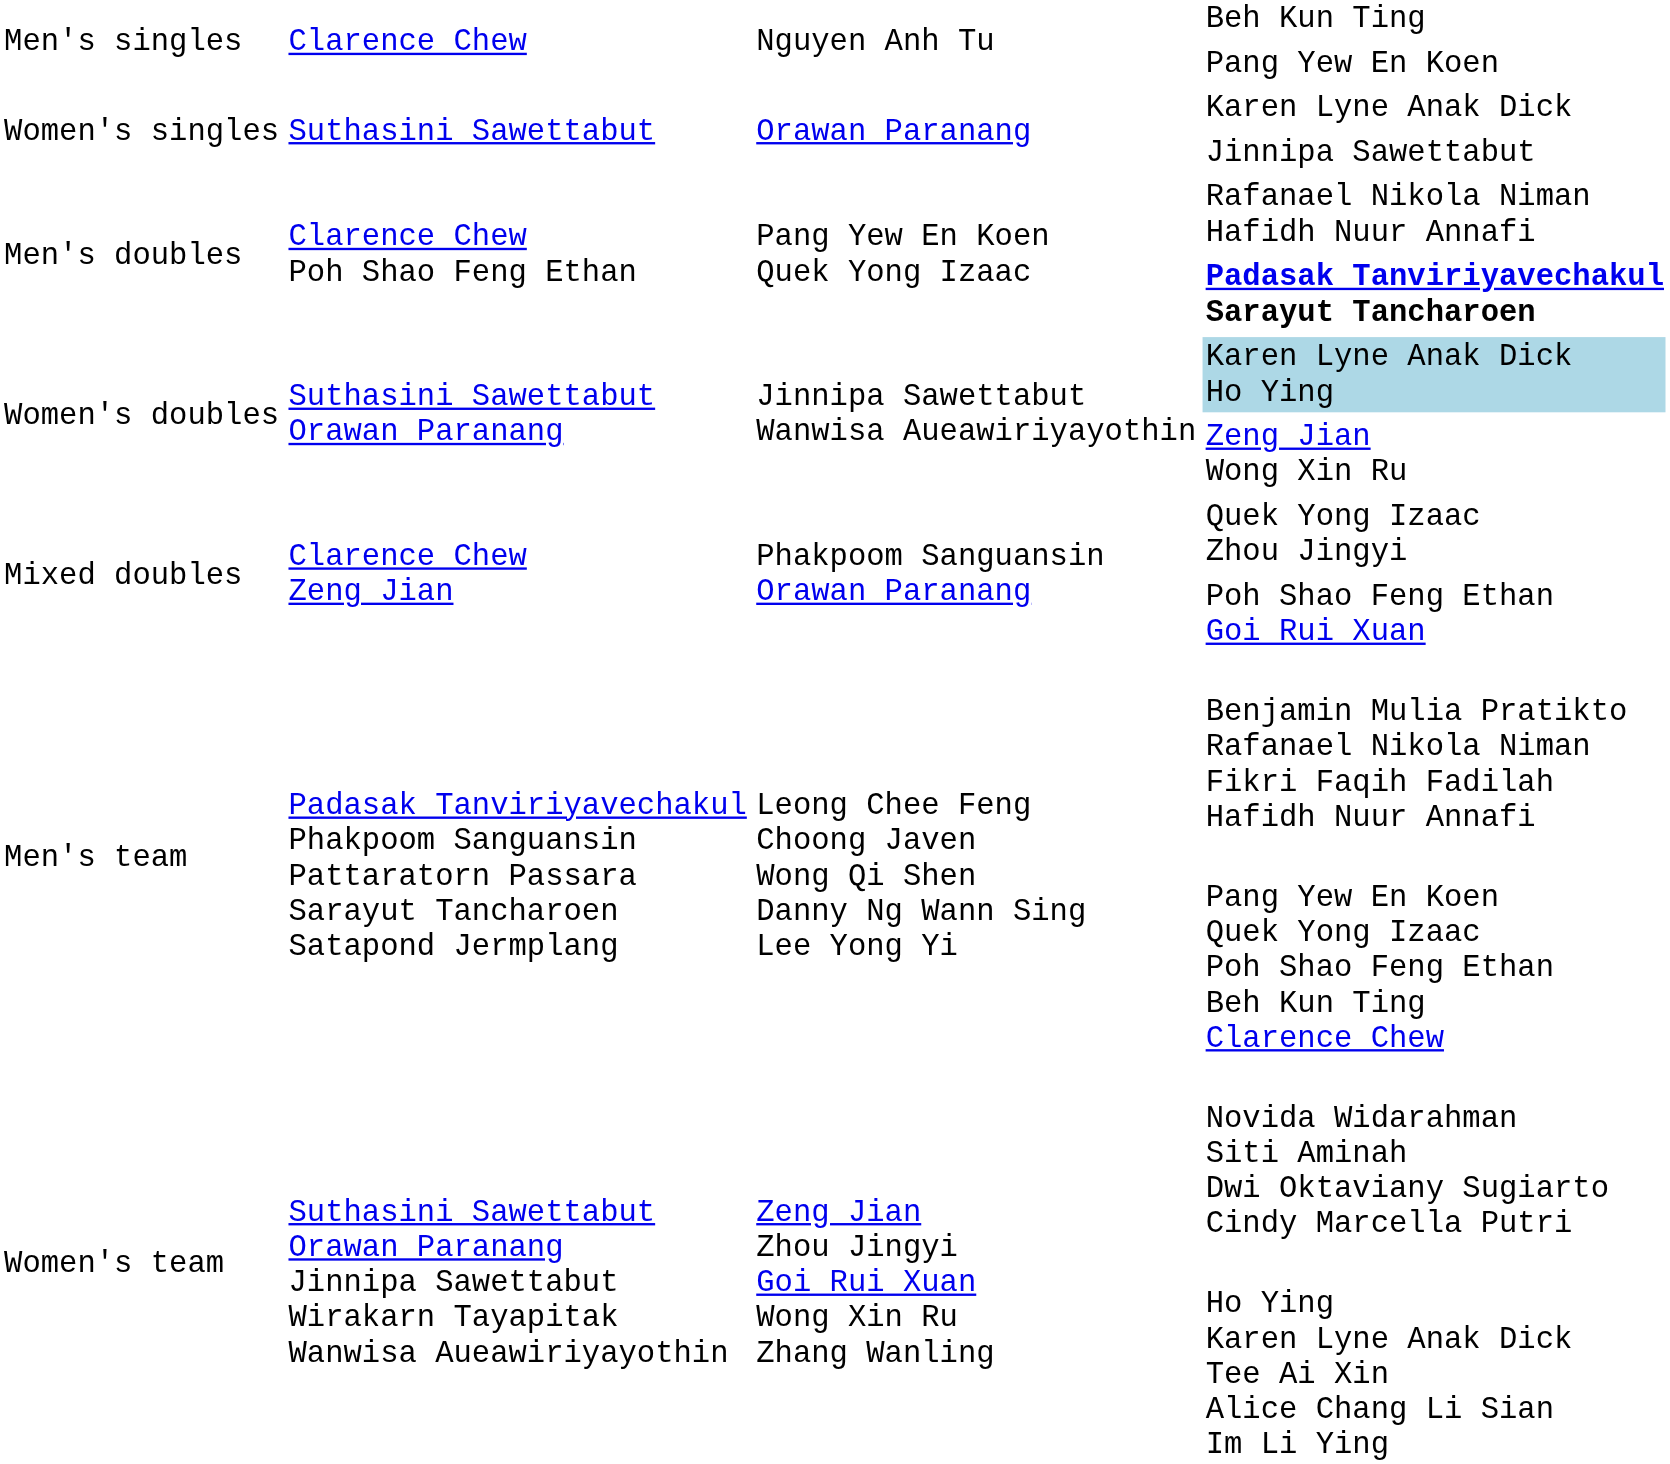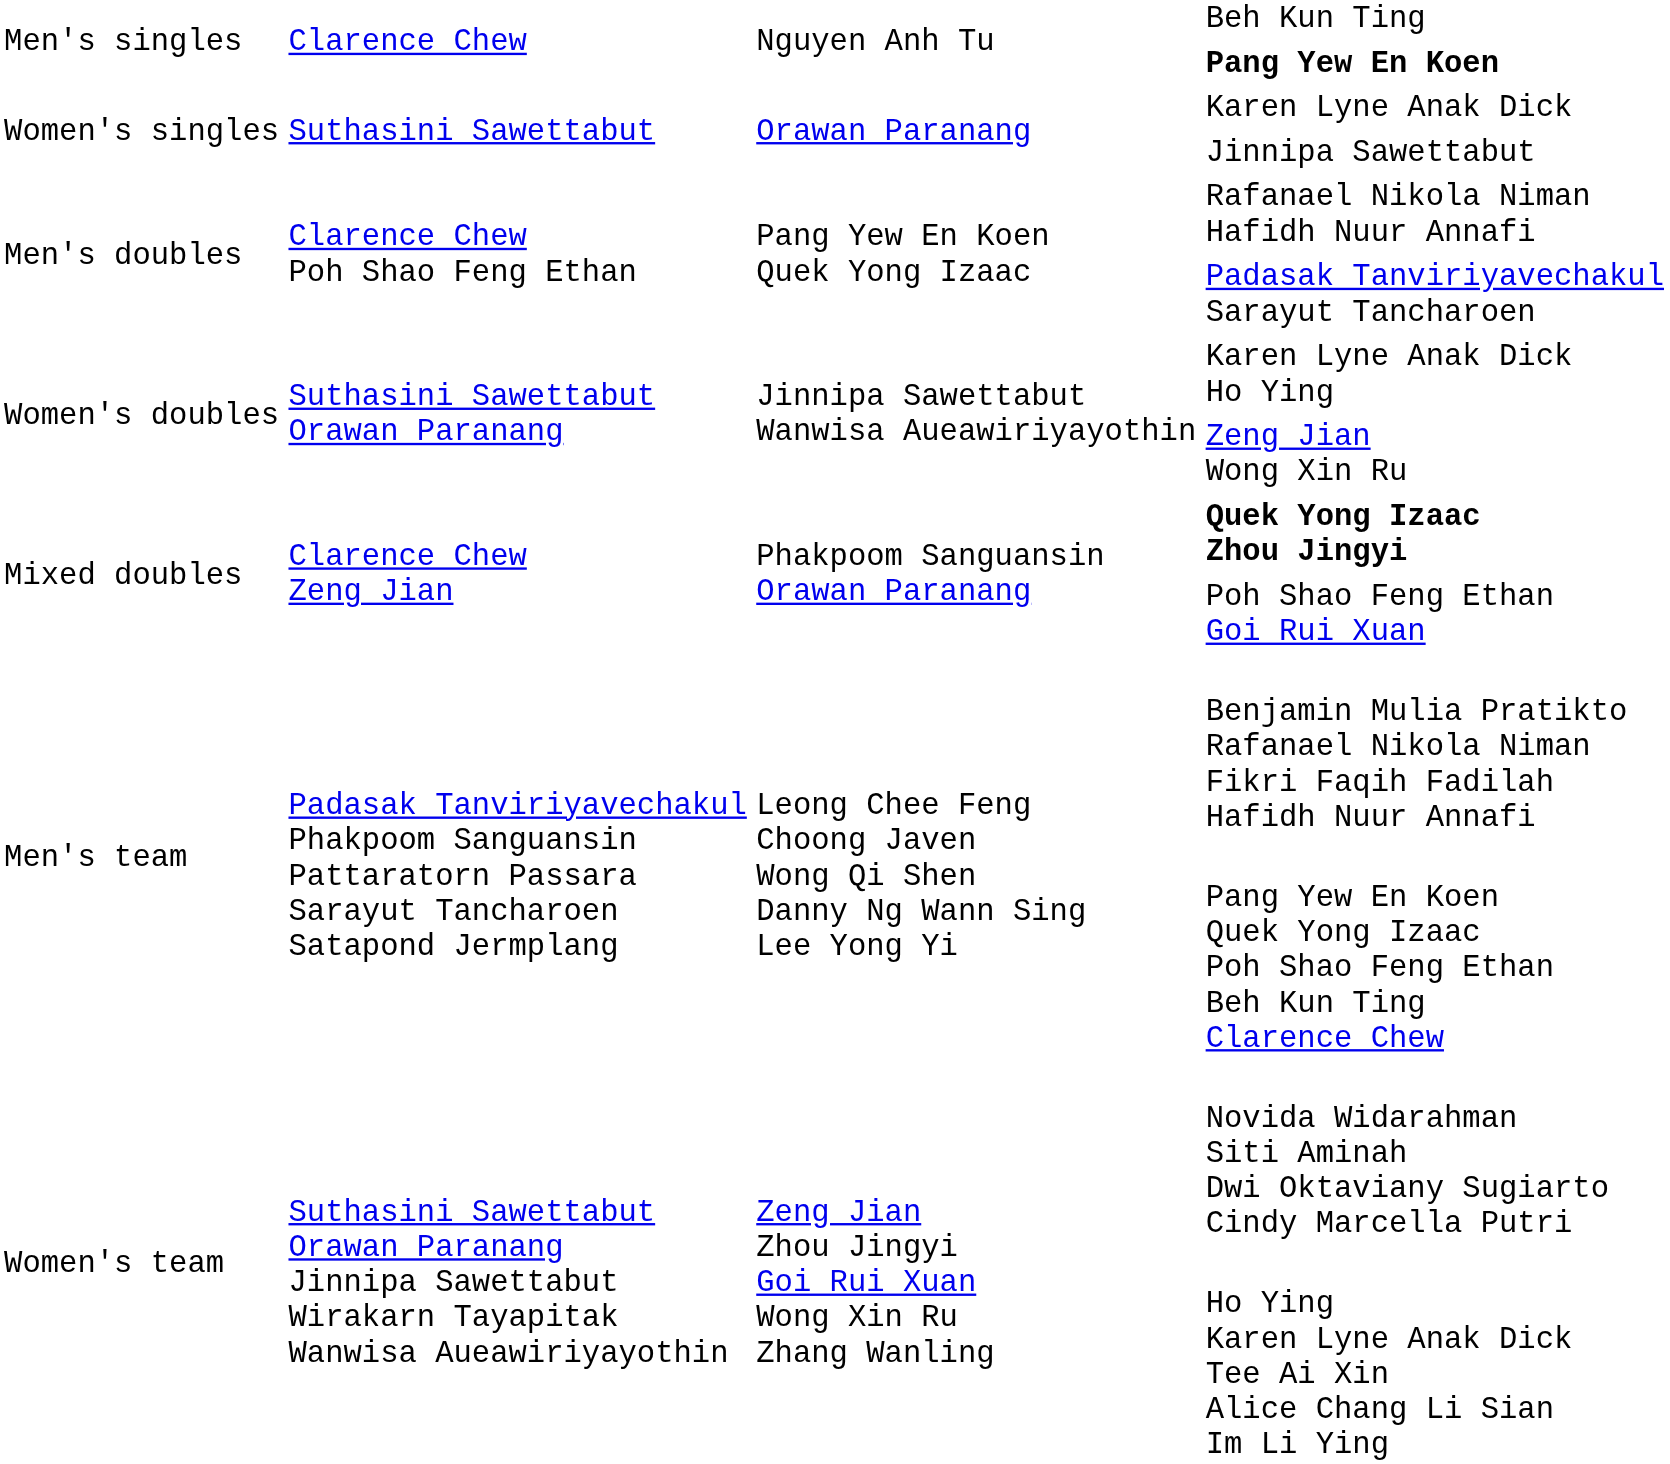(1352, 63) normal -> (1352, 63) bold
(1435, 295) bold -> (1435, 295) normal
(1389, 375) lightblue background -> (1389, 375) no background
(1343, 534) normal -> (1343, 534) bold
